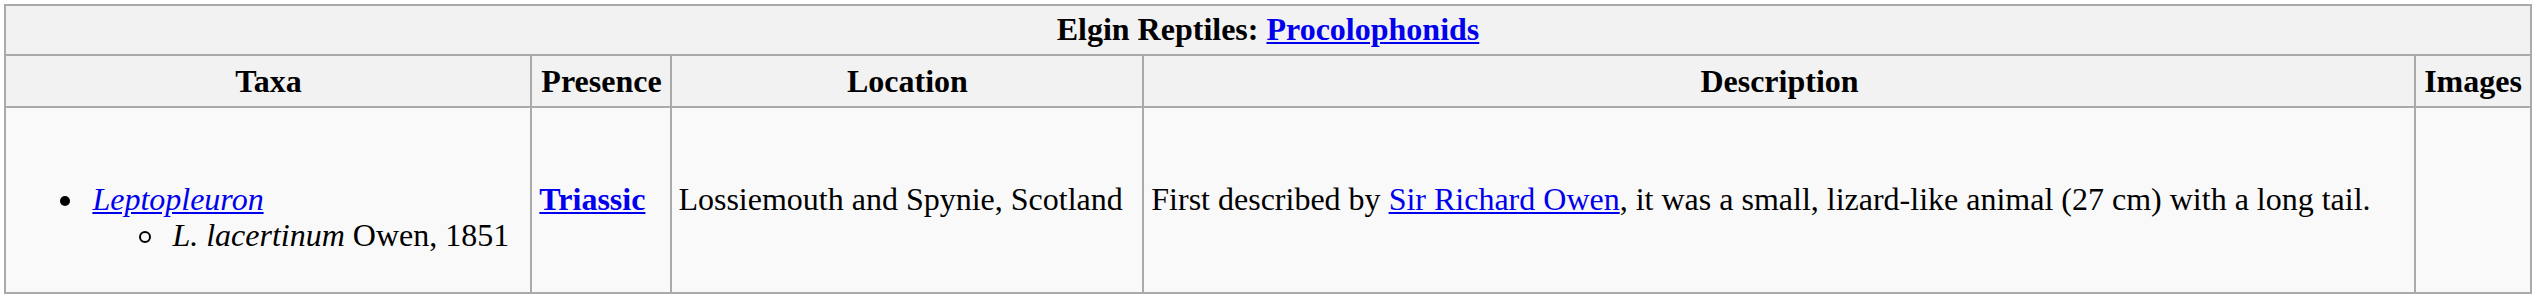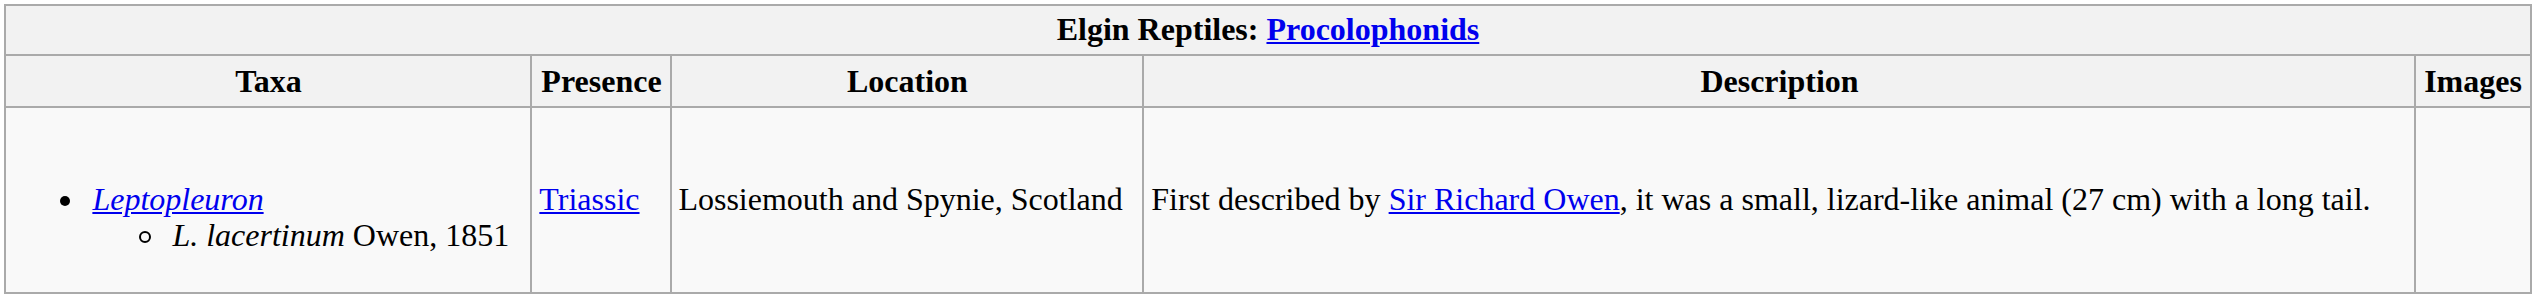(592, 199) bold -> (589, 199) normal
